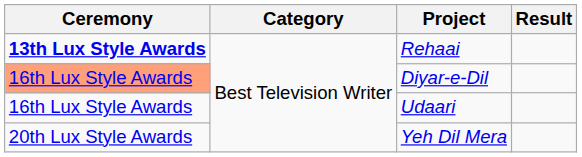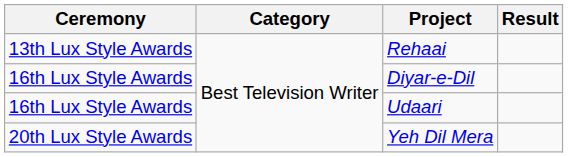(107, 48) bold -> (101, 48) normal
(101, 78) lightsalmon background -> (101, 78) no background
